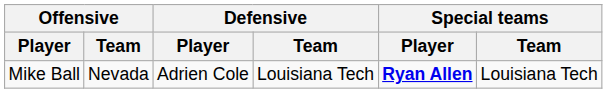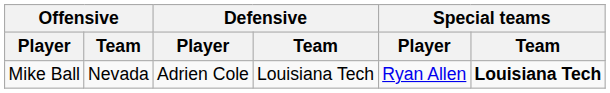(427, 74) bold -> (424, 74) normal
(539, 74) normal -> (538, 74) bold
